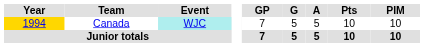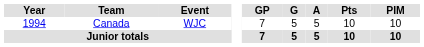(34, 23) gold background -> (34, 23) no background
(195, 23) paleturquoise background -> (195, 23) no background
